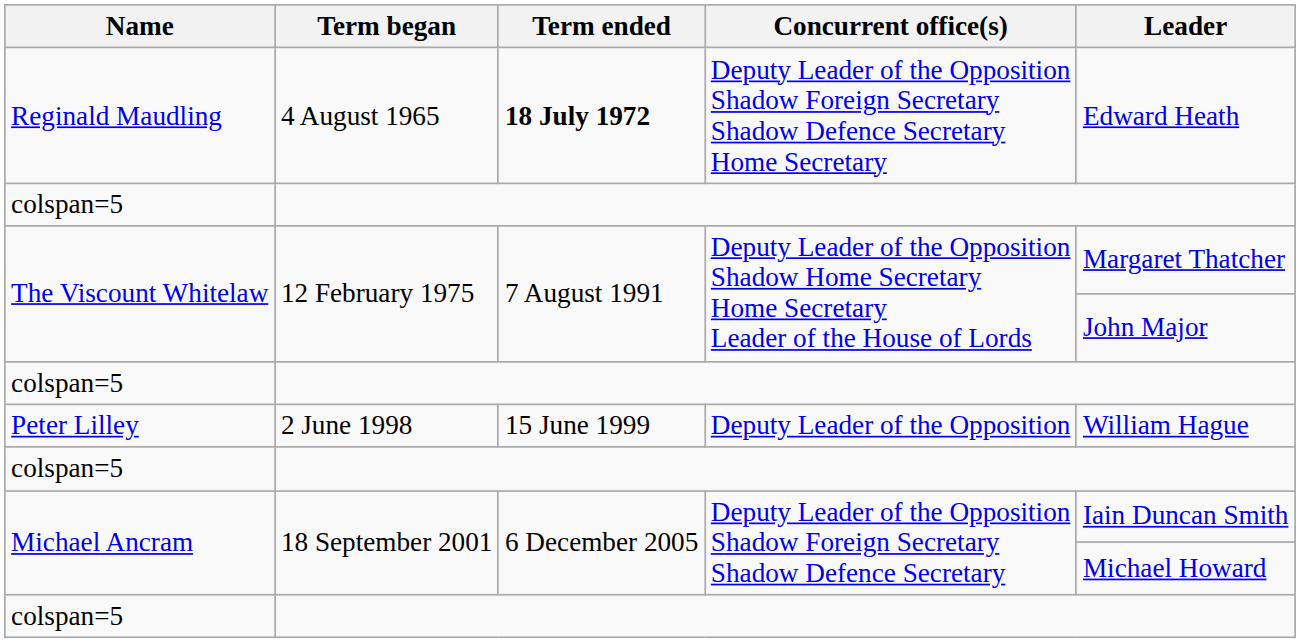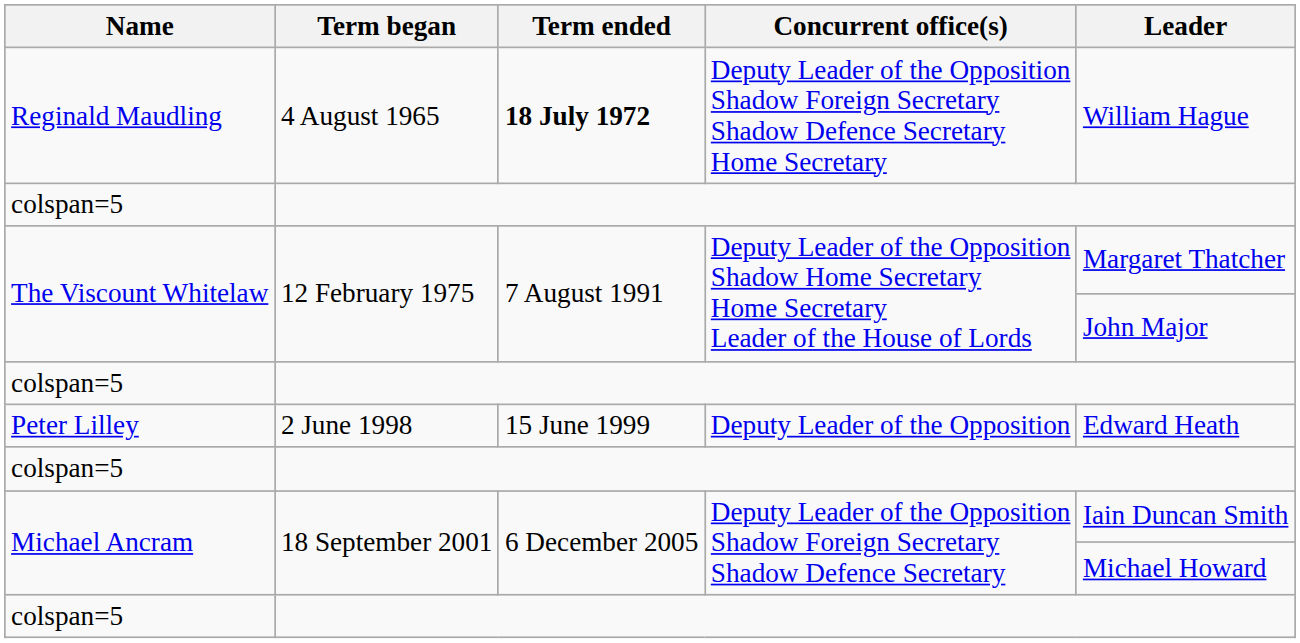(1161, 115) Edward Heath -> (1166, 115) William Hague
(1166, 425) William Hague -> (1161, 425) Edward Heath
